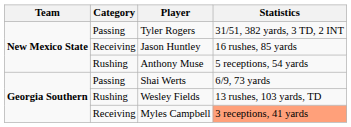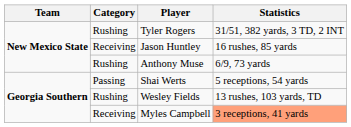(109, 30) Passing -> (110, 30) Rushing
(262, 63) 5 receptions, 54 yards -> (243, 63) 6/9, 73 yards
(243, 80) 6/9, 73 yards -> (262, 80) 5 receptions, 54 yards
